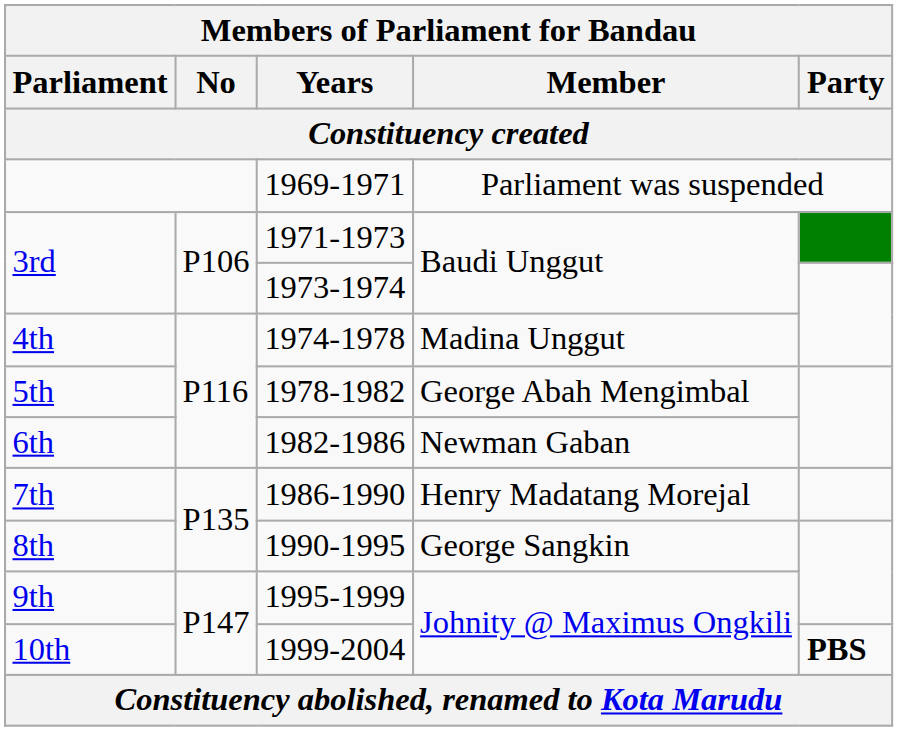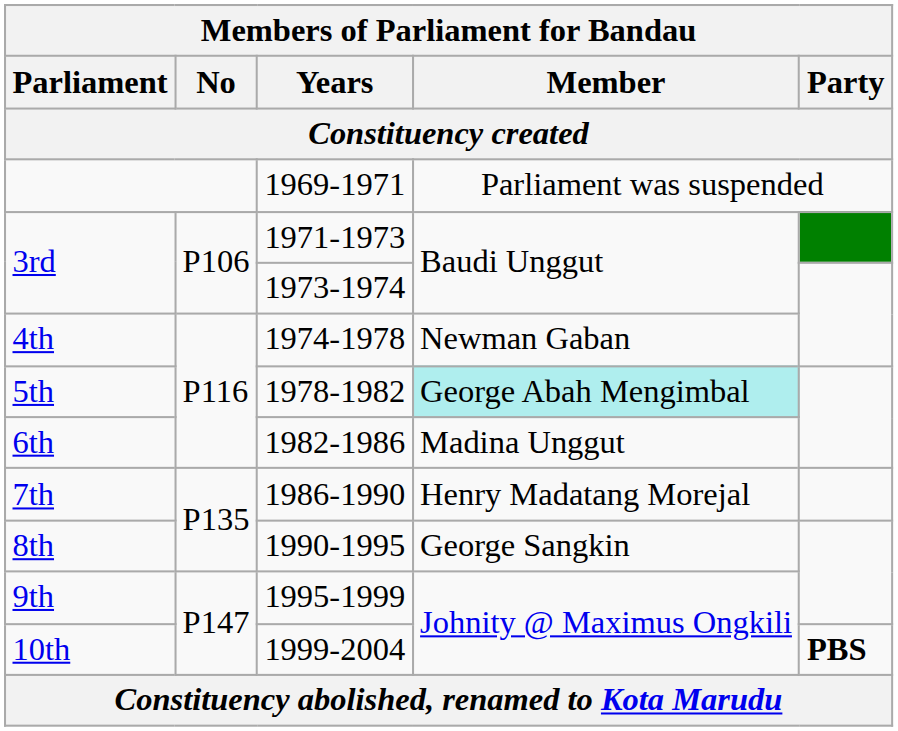(522, 339) Madina Unggut -> (525, 339) Newman Gaban
(585, 390) no background -> (585, 390) paleturquoise background
(525, 442) Newman Gaban -> (522, 442) Madina Unggut
